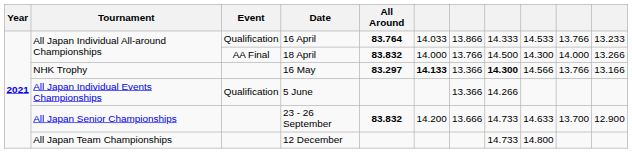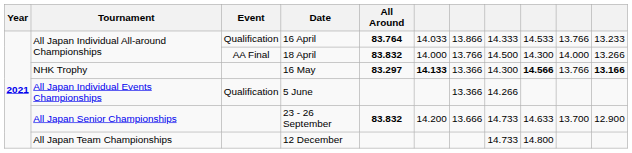(503, 70) bold -> (503, 70) normal
(538, 70) normal -> (538, 70) bold
(609, 70) normal -> (609, 70) bold
